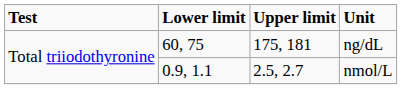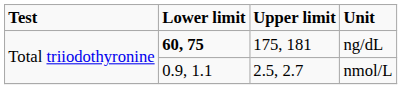(183, 44) normal -> (183, 44) bold
